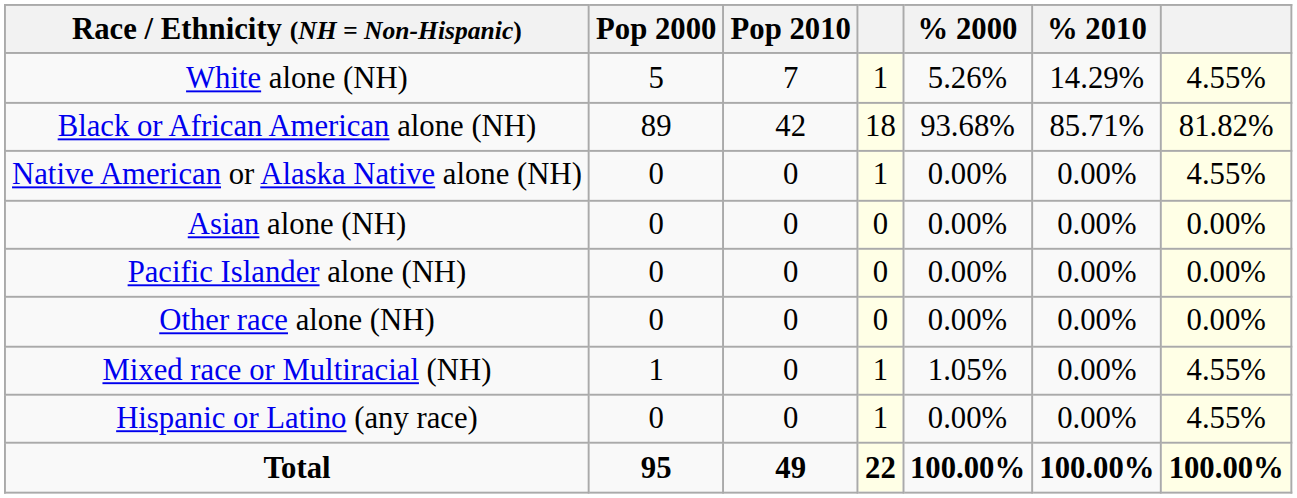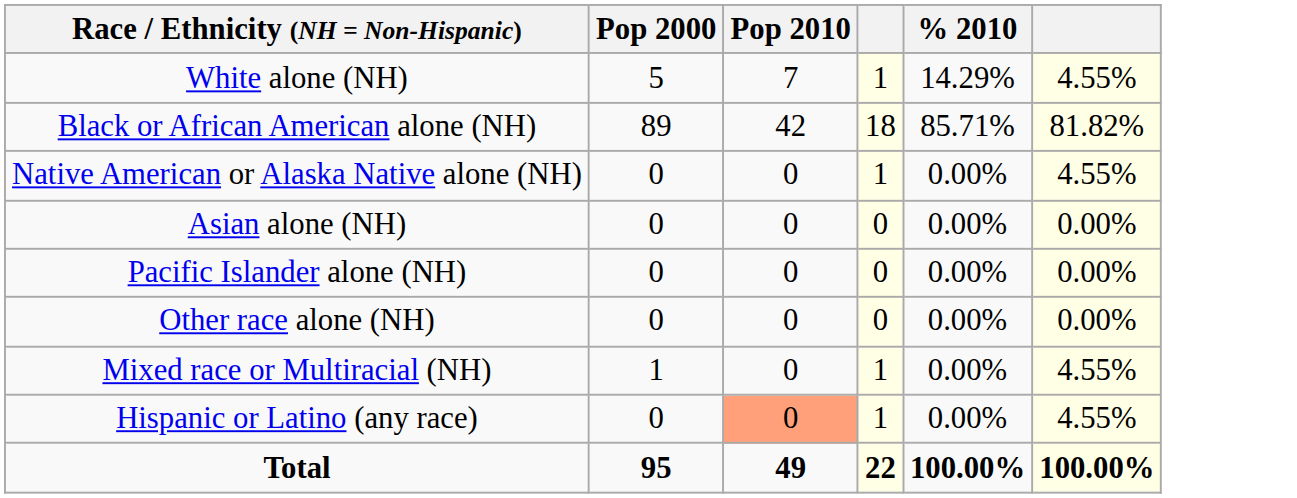- column: (968, 28)
(791, 418) no background -> (791, 418) lightsalmon background
